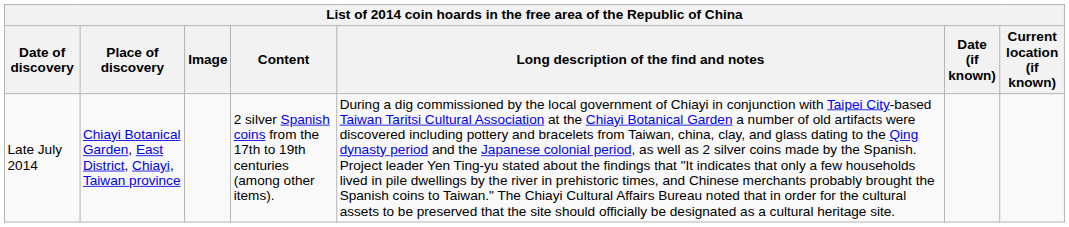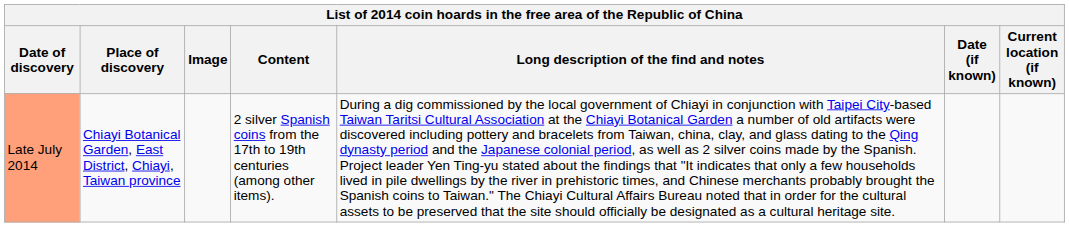(35, 157) no background -> (35, 157) lightsalmon background
